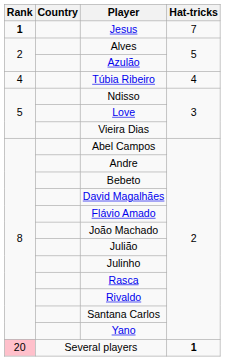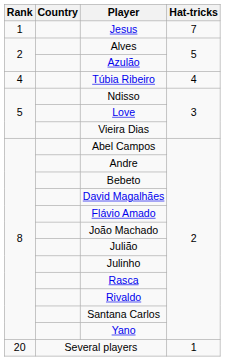(20, 29) bold -> (20, 29) normal
(20, 347) pink background -> (20, 347) no background
(194, 347) bold -> (194, 347) normal
